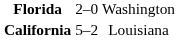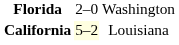(87, 30) no background -> (87, 30) lightyellow background
